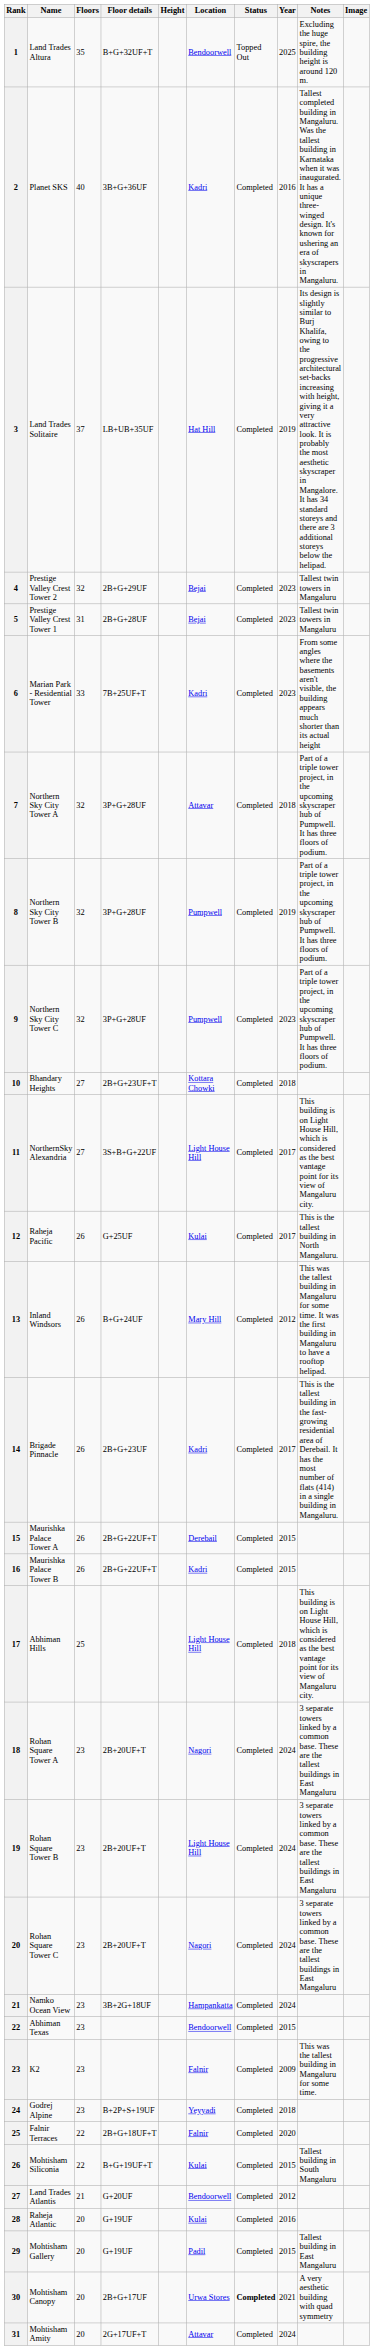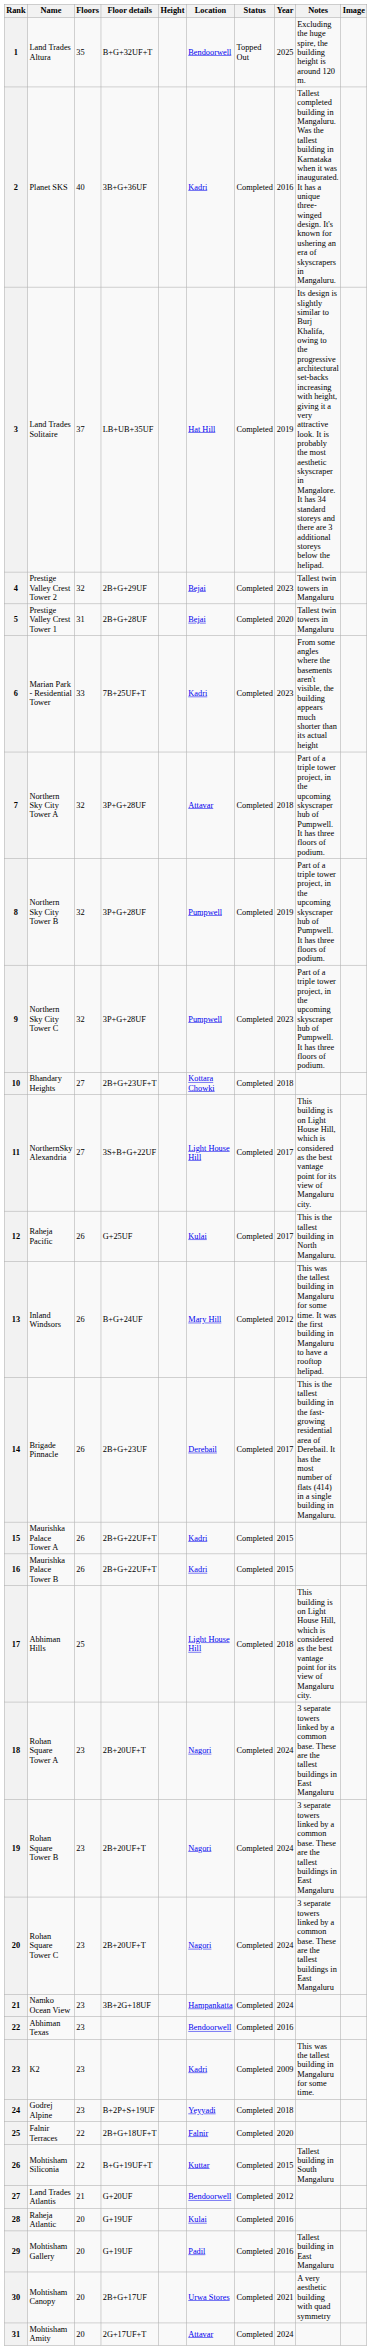(287, 619) 2023 -> (285, 619) 2020
(198, 1450) Kadri -> (203, 1450) Derebail
(203, 1538) Derebail -> (198, 1538) Kadri
(209, 1848) Light House Hill -> (200, 1848) Nagori
(287, 2028) 2015 -> (285, 2028) 2016
(198, 2069) Falnir -> (198, 2069) Kadri
(198, 2165) Kulai -> (199, 2165) Kuttar
(287, 2251) 2015 -> (285, 2251) 2016
(256, 2297) bold -> (255, 2297) normal
